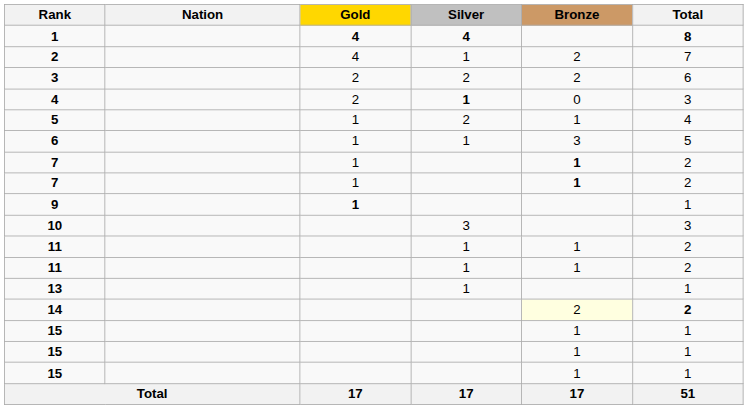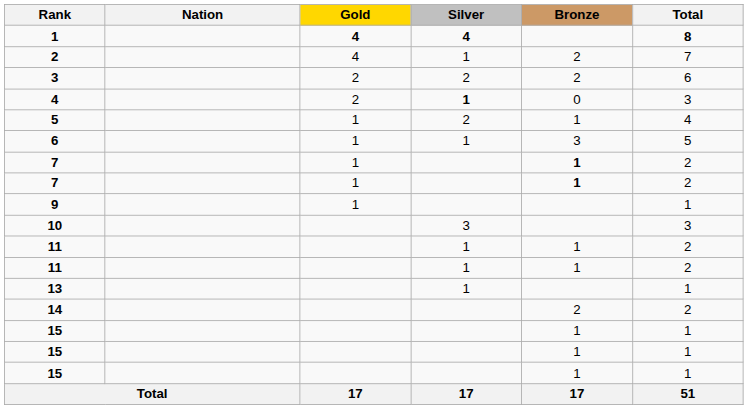(355, 204) bold -> (355, 204) normal
(577, 309) lightyellow background -> (577, 309) no background
(688, 309) bold -> (688, 309) normal
